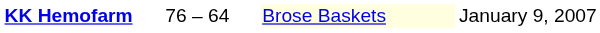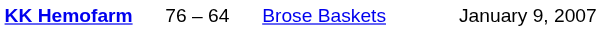(324, 16) lightyellow background -> (324, 16) no background
